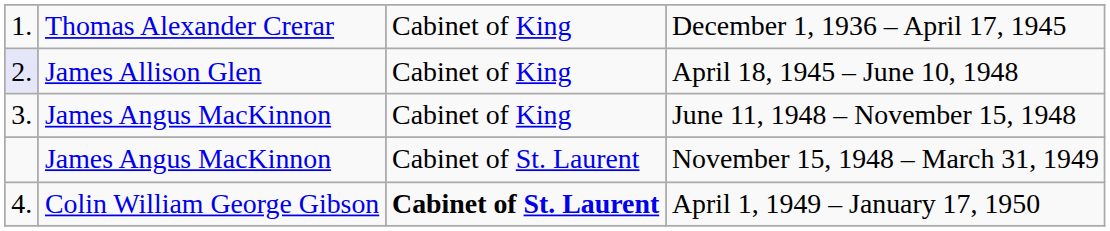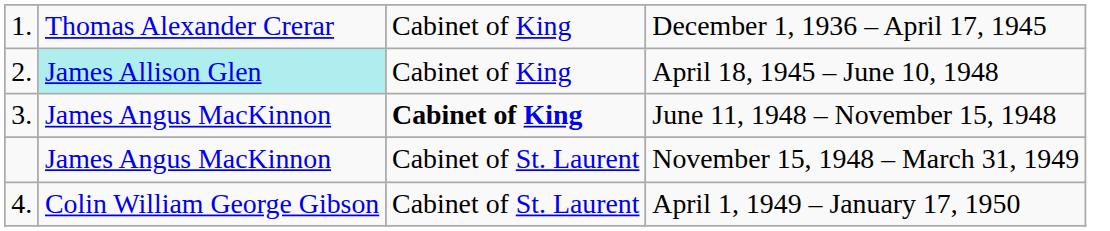(22, 70) lavender background -> (22, 70) no background
(153, 70) no background -> (153, 70) paleturquoise background
(482, 114) normal -> (487, 114) bold
(526, 203) bold -> (516, 203) normal
